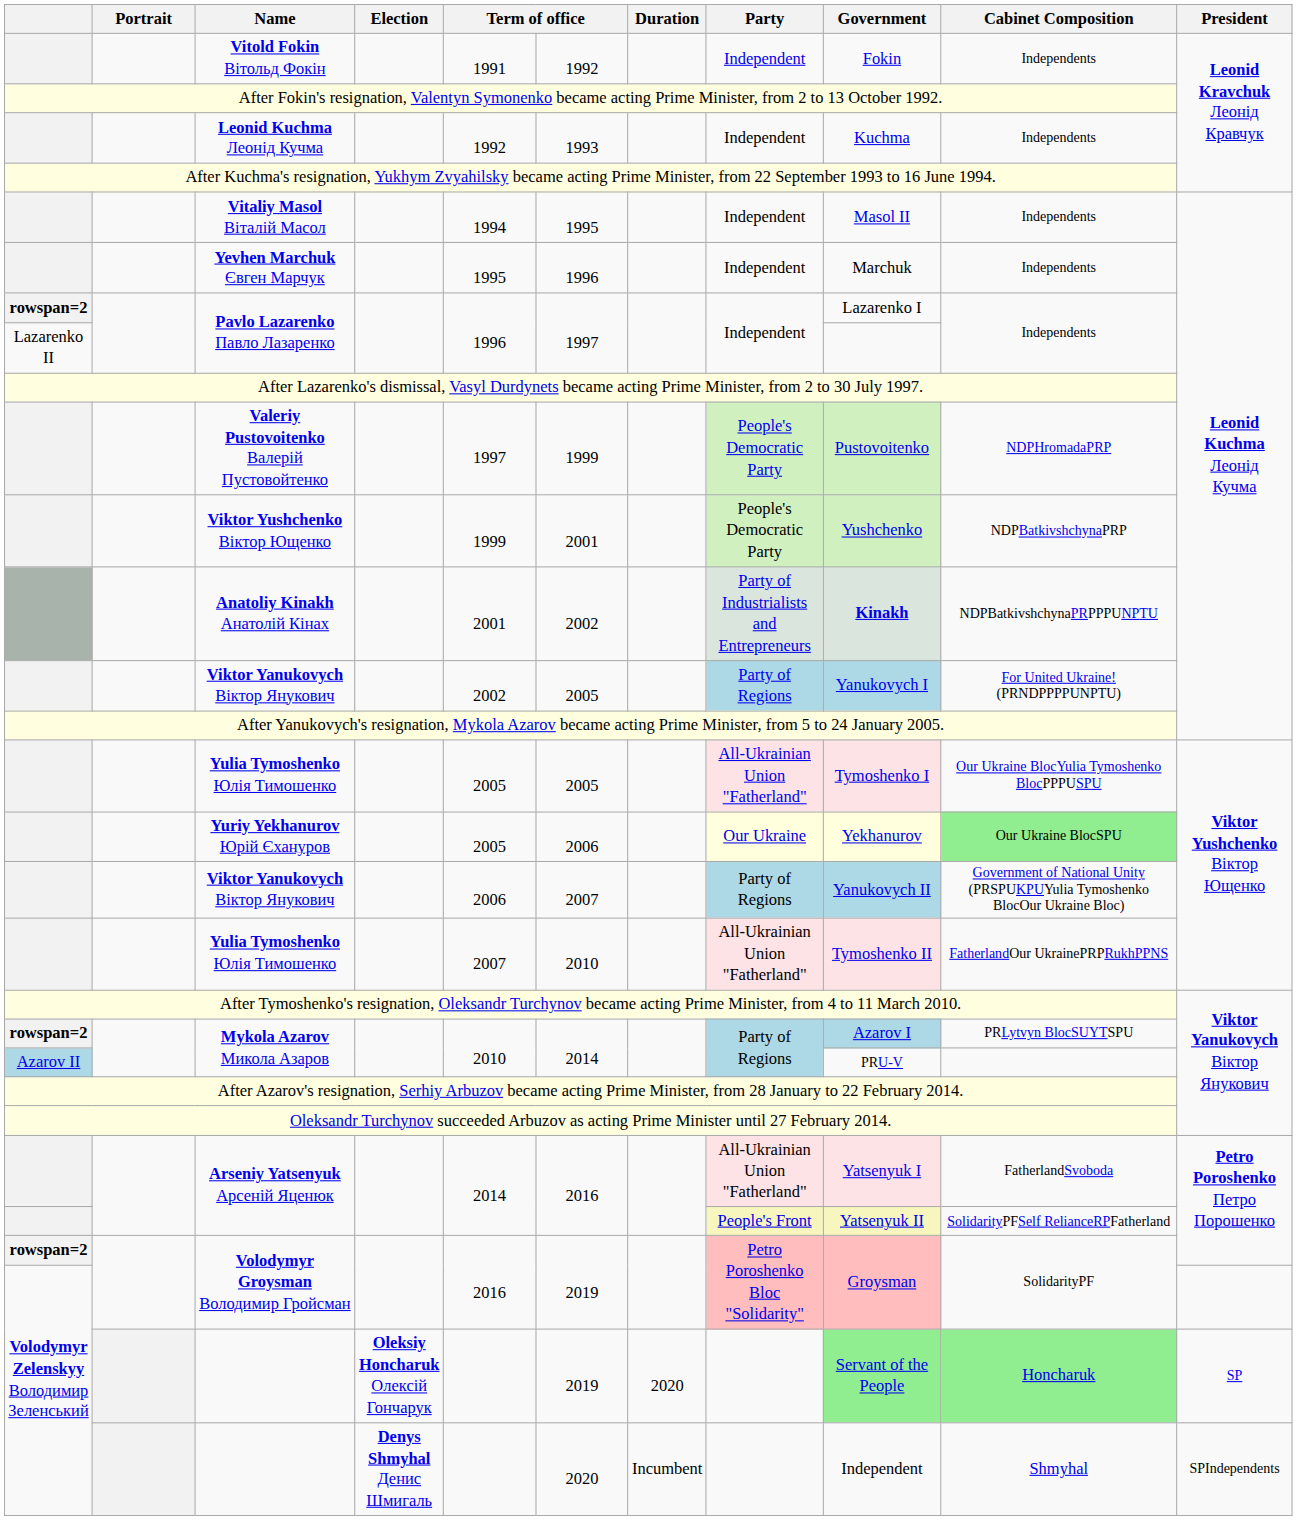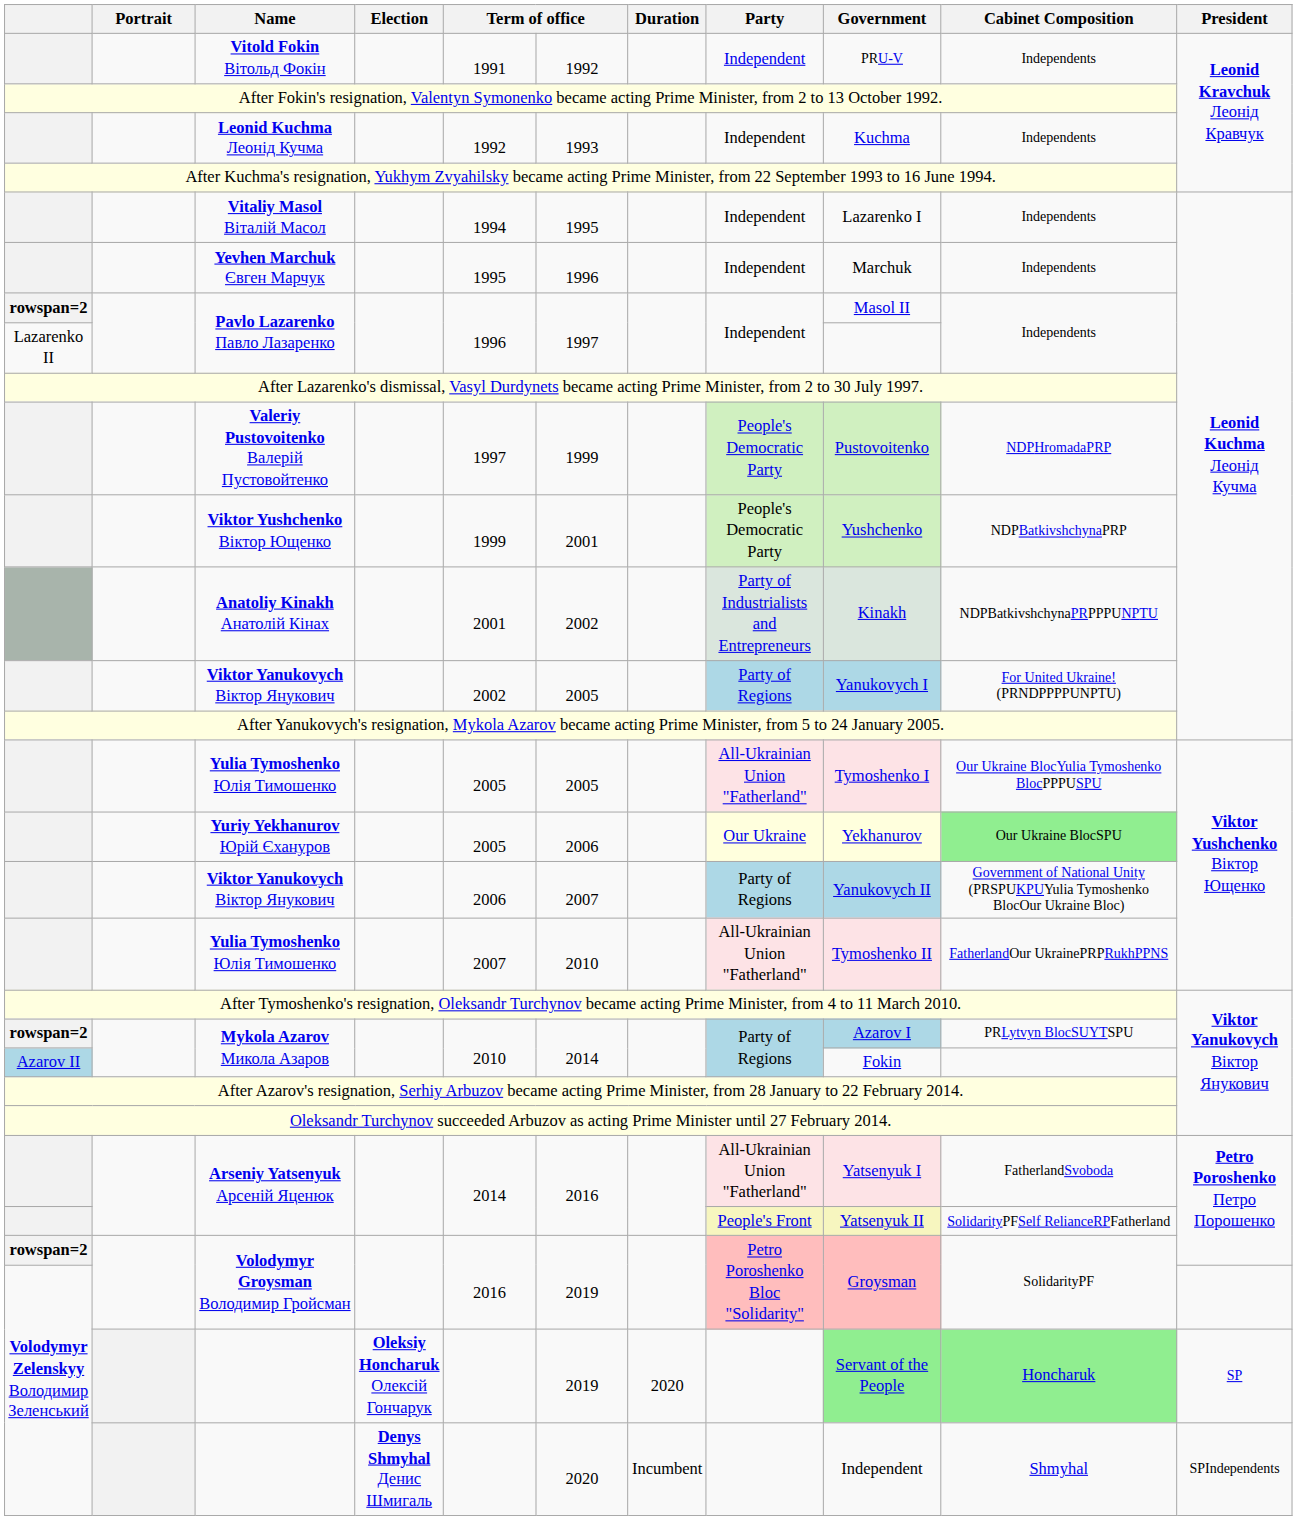(882, 58) Fokin -> (882, 58) PRU-V
(882, 217) Masol II -> (882, 217) Lazarenko I
(882, 307) Lazarenko I -> (882, 307) Masol II
(882, 613) bold -> (882, 613) normal
(882, 1062) PRU-V -> (882, 1062) Fokin
